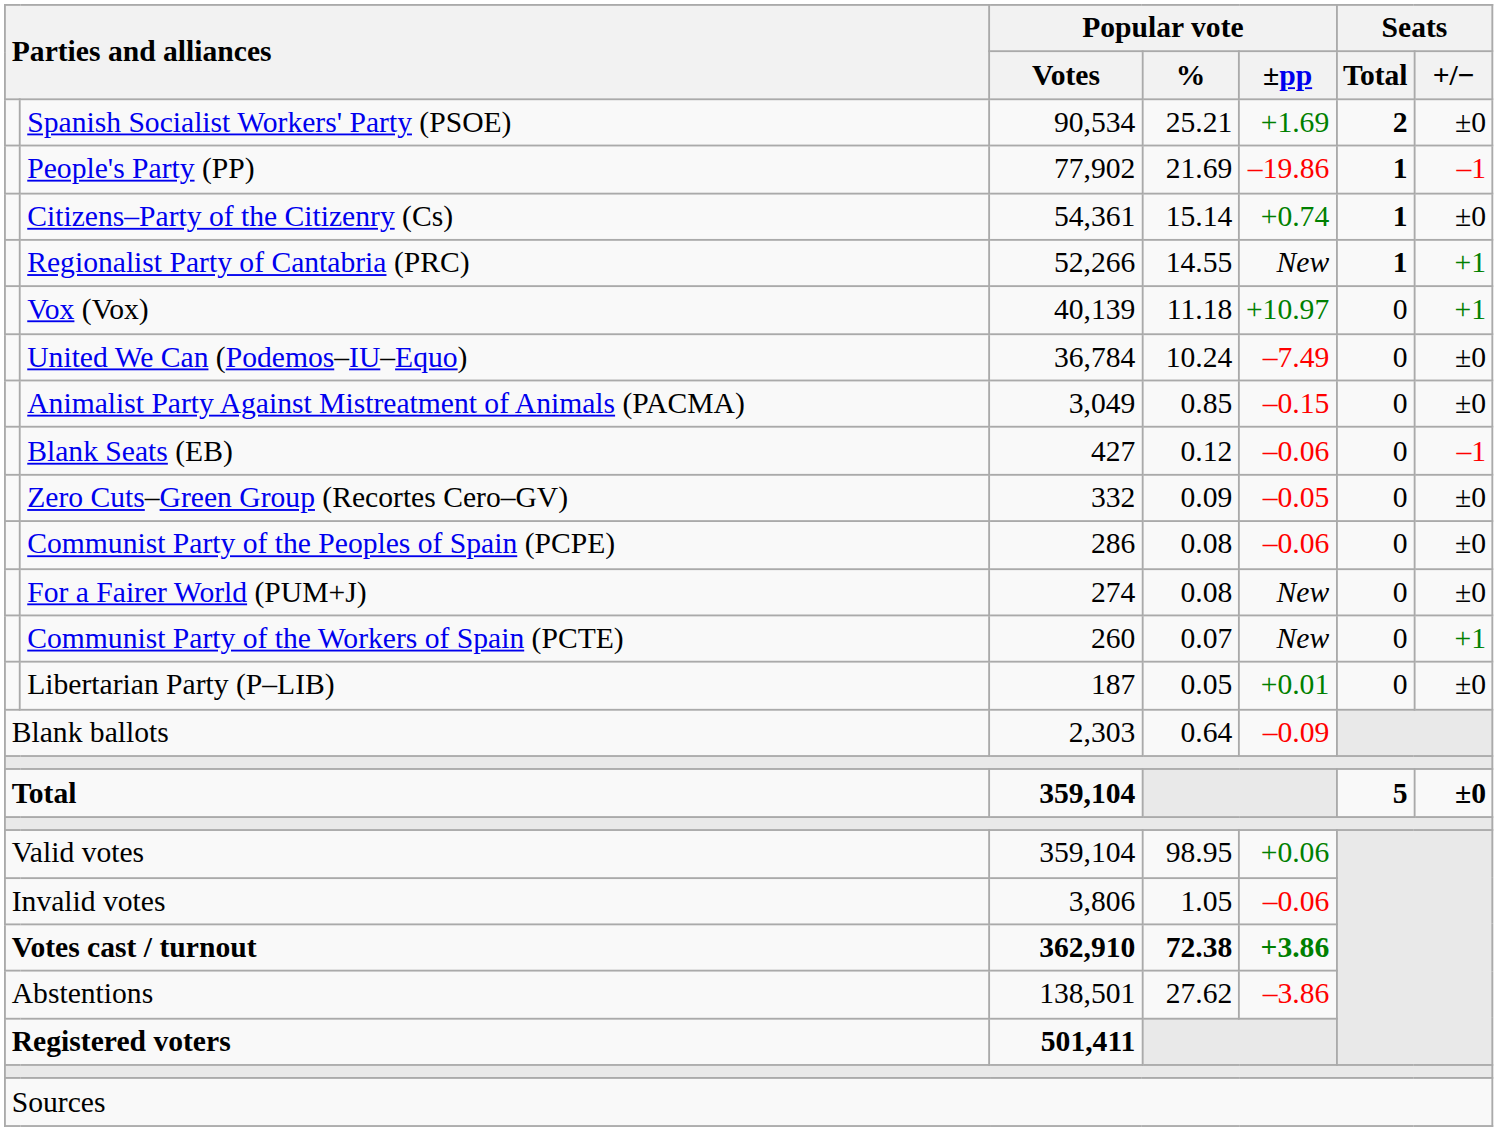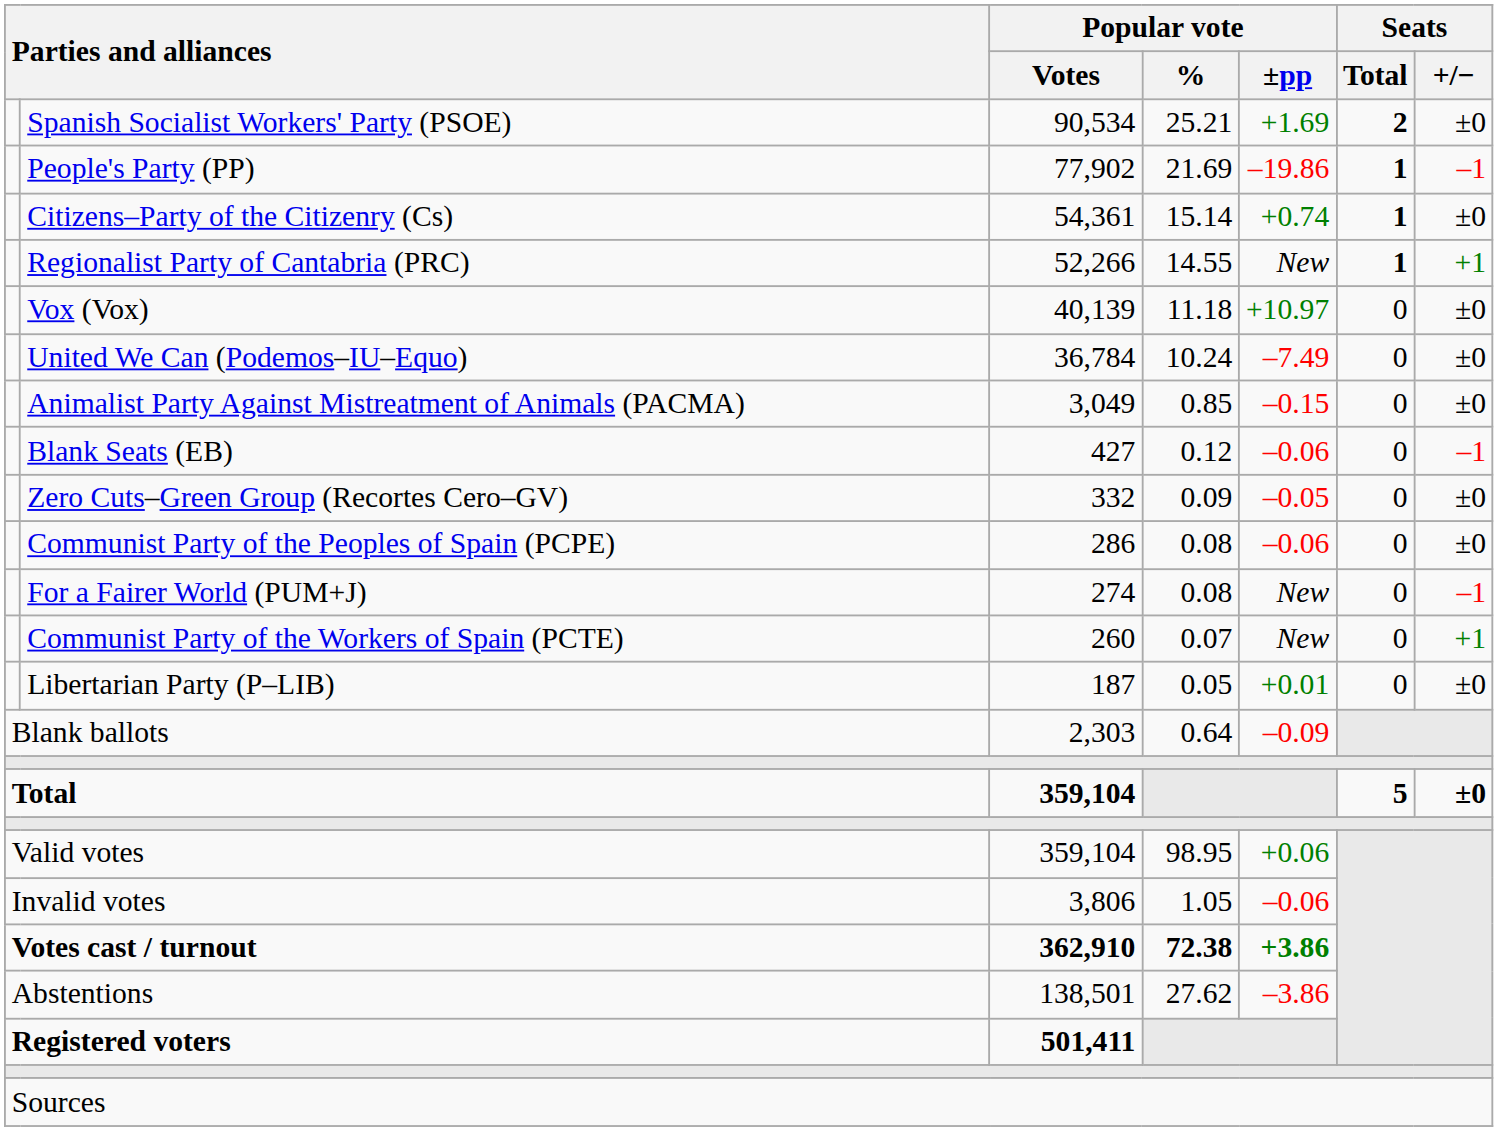(1470, 309) +1 -> (1471, 309) ±0
(1471, 591) ±0 -> (1471, 591) –1
